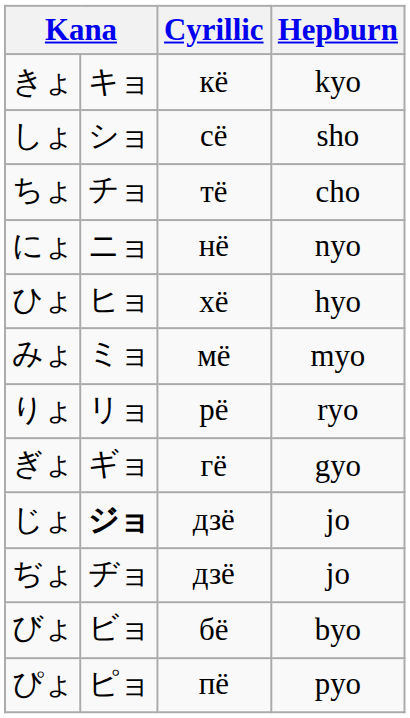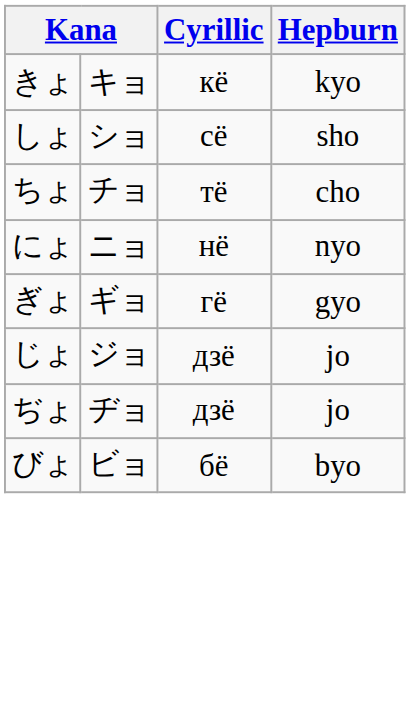- row: (43, 299)
- row: (43, 354)
- row: (43, 409)
(119, 518) bold -> (119, 354) normal
- row: (43, 683)
